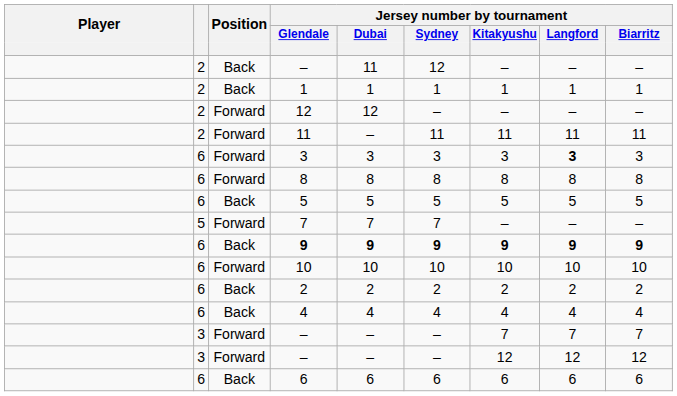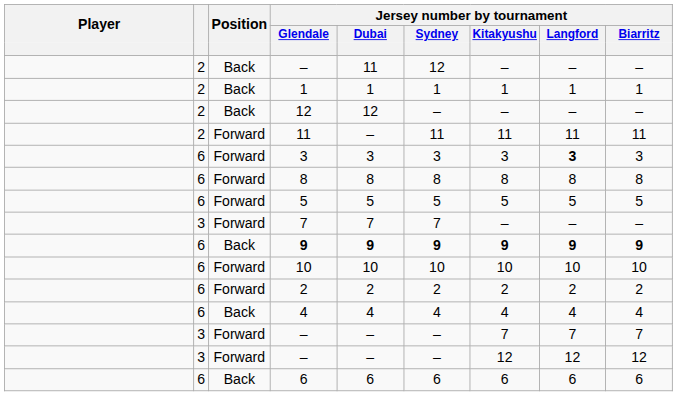(239, 111) Forward -> (239, 111) Back
(239, 201) Back -> (239, 201) Forward
(201, 223) 5 -> (201, 223) 3
(239, 290) Back -> (239, 290) Forward
